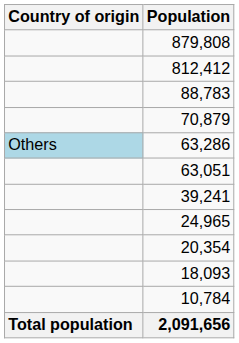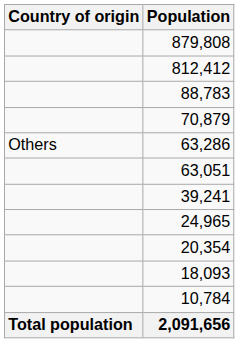(32, 145) lightblue background -> (32, 145) no background
